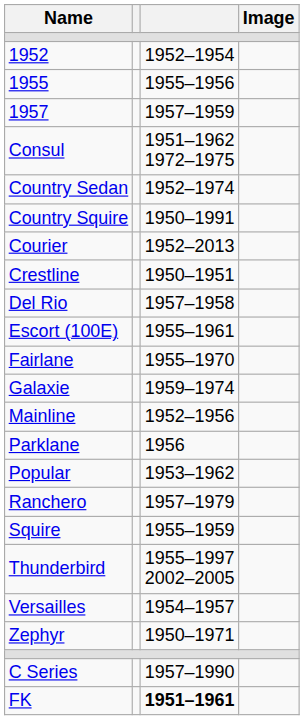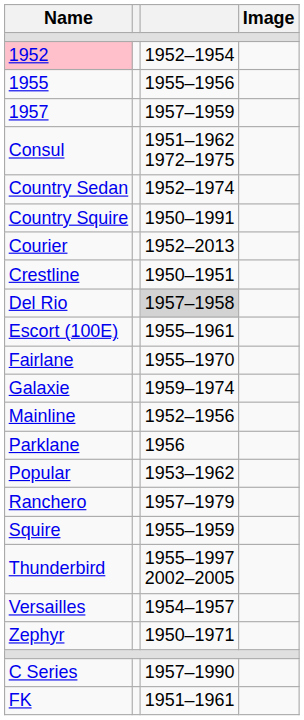(29, 55) no background -> (29, 55) pink background
(190, 302) no background -> (190, 302) lightgrey background
(190, 700) bold -> (190, 700) normal
